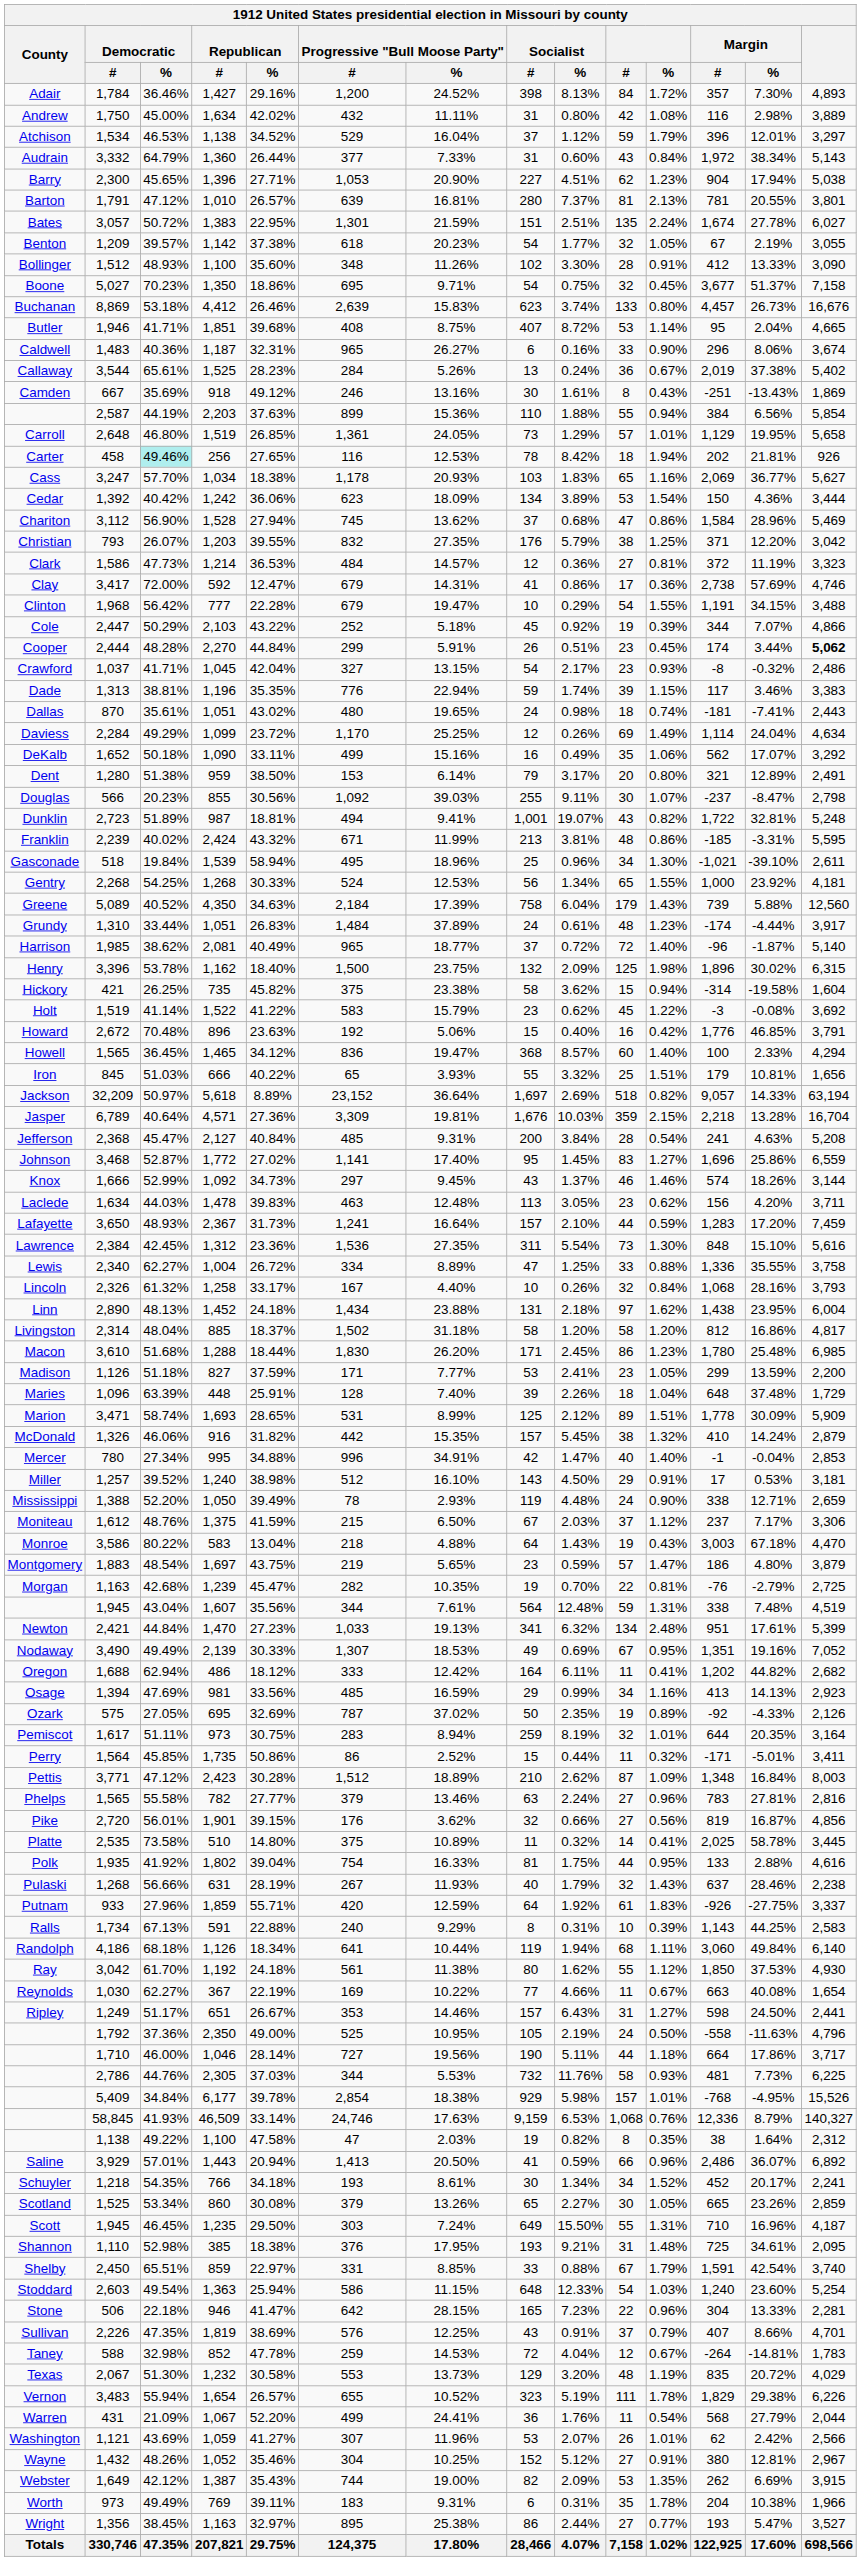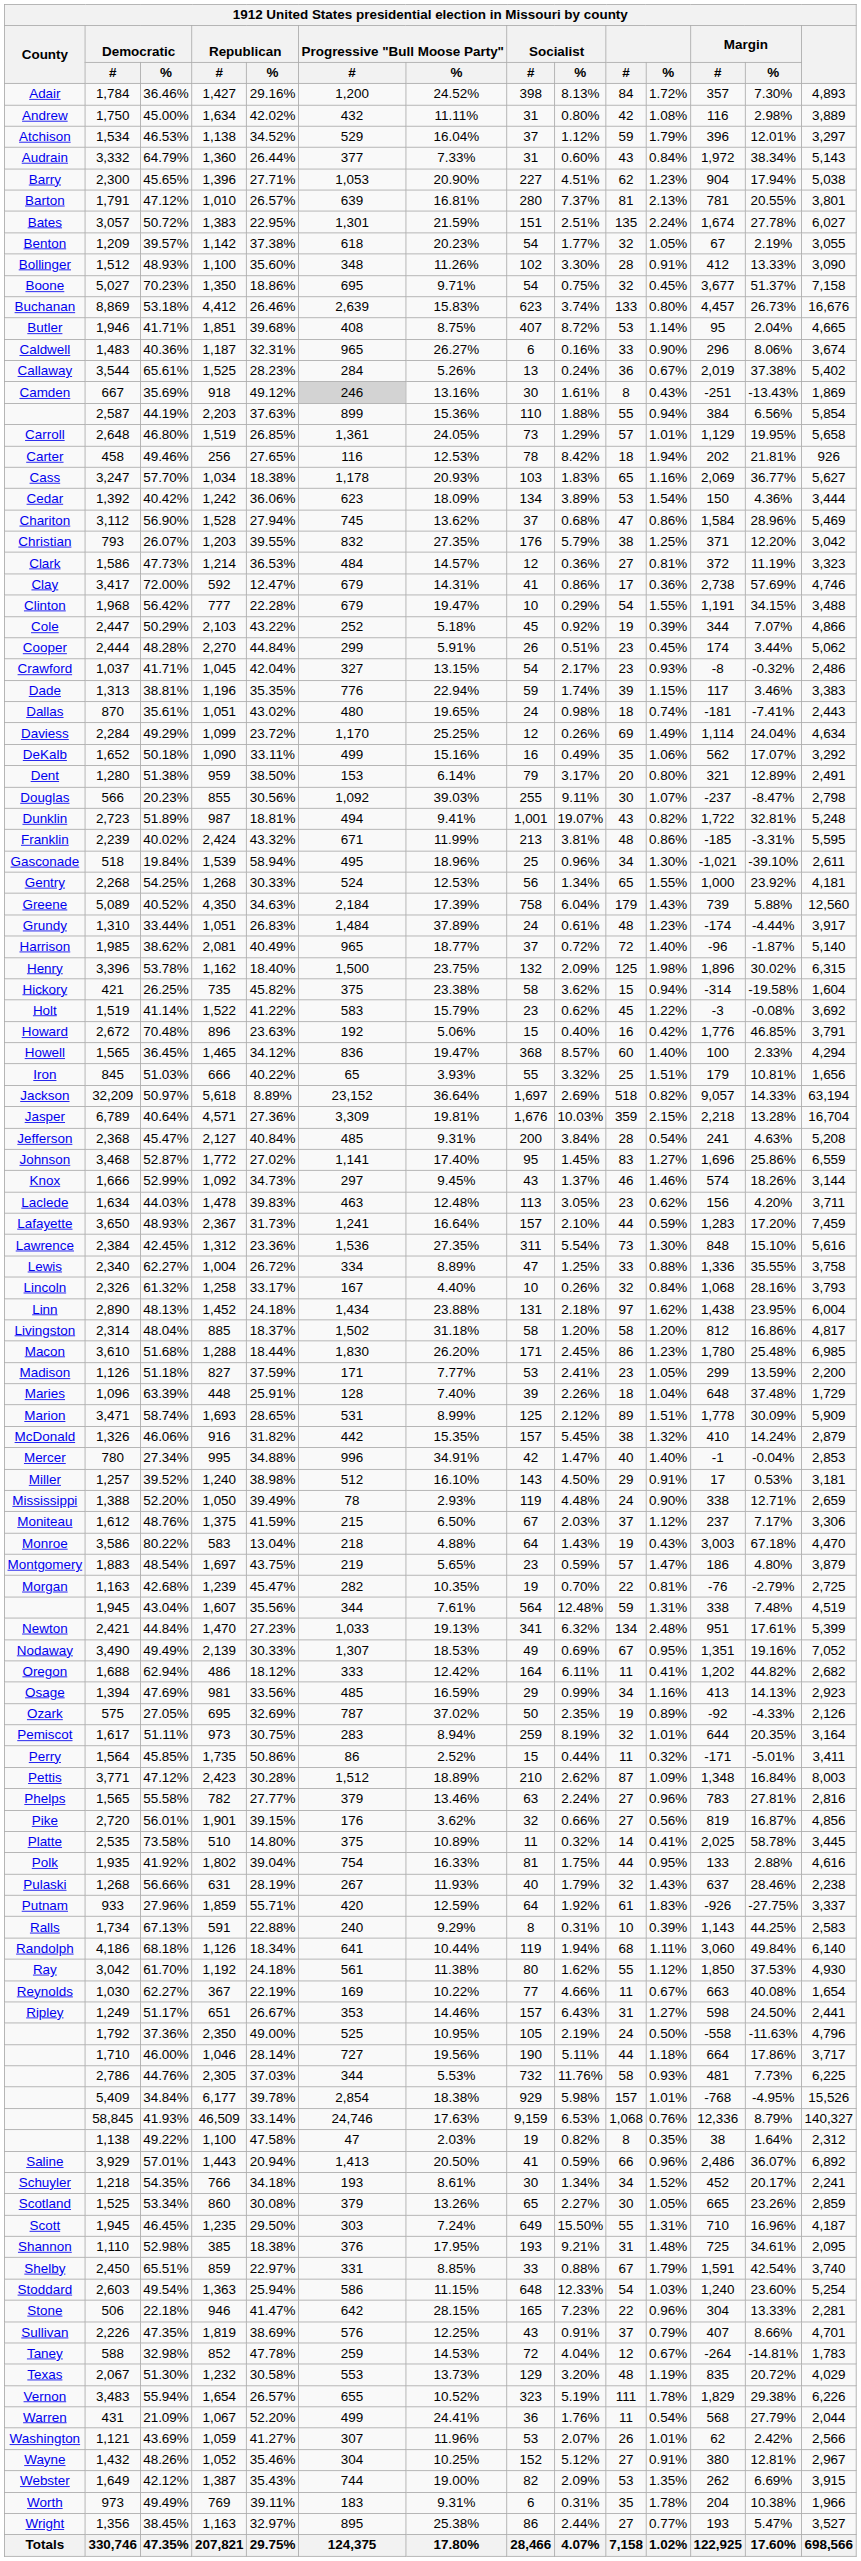(352, 392) no background -> (352, 392) lightgrey background
(166, 456) paleturquoise background -> (166, 456) no background
(829, 648) bold -> (829, 648) normal
